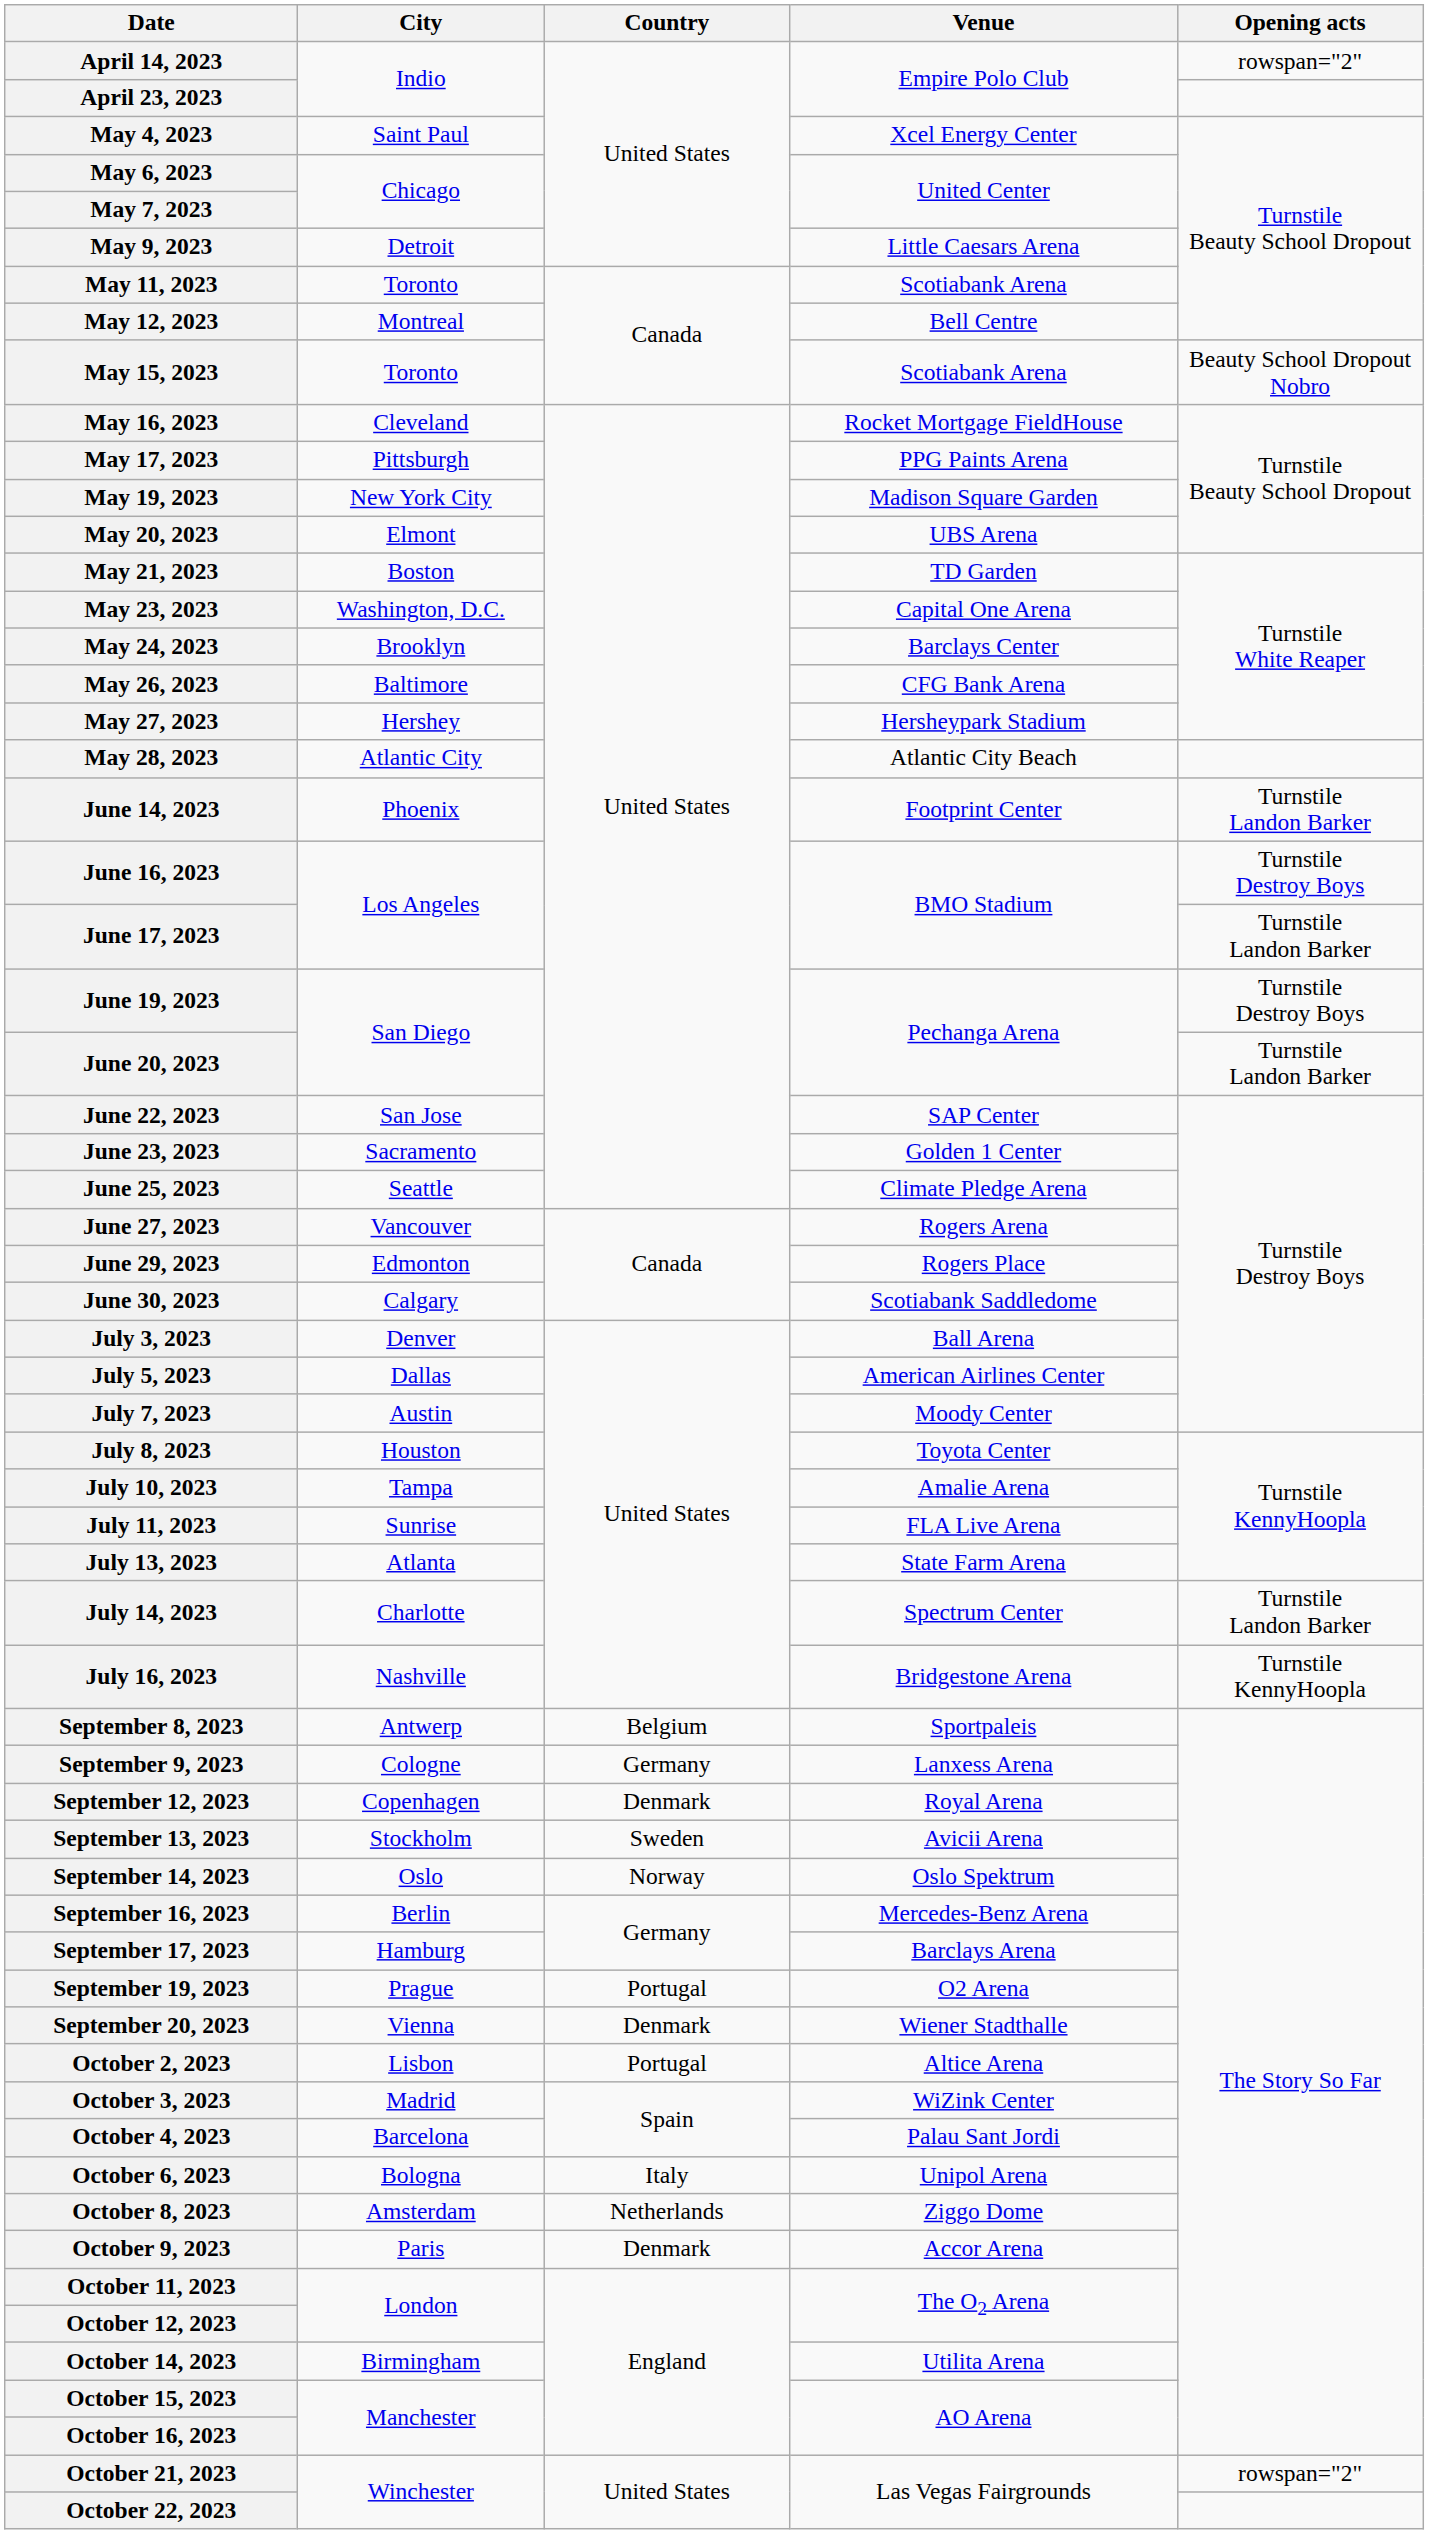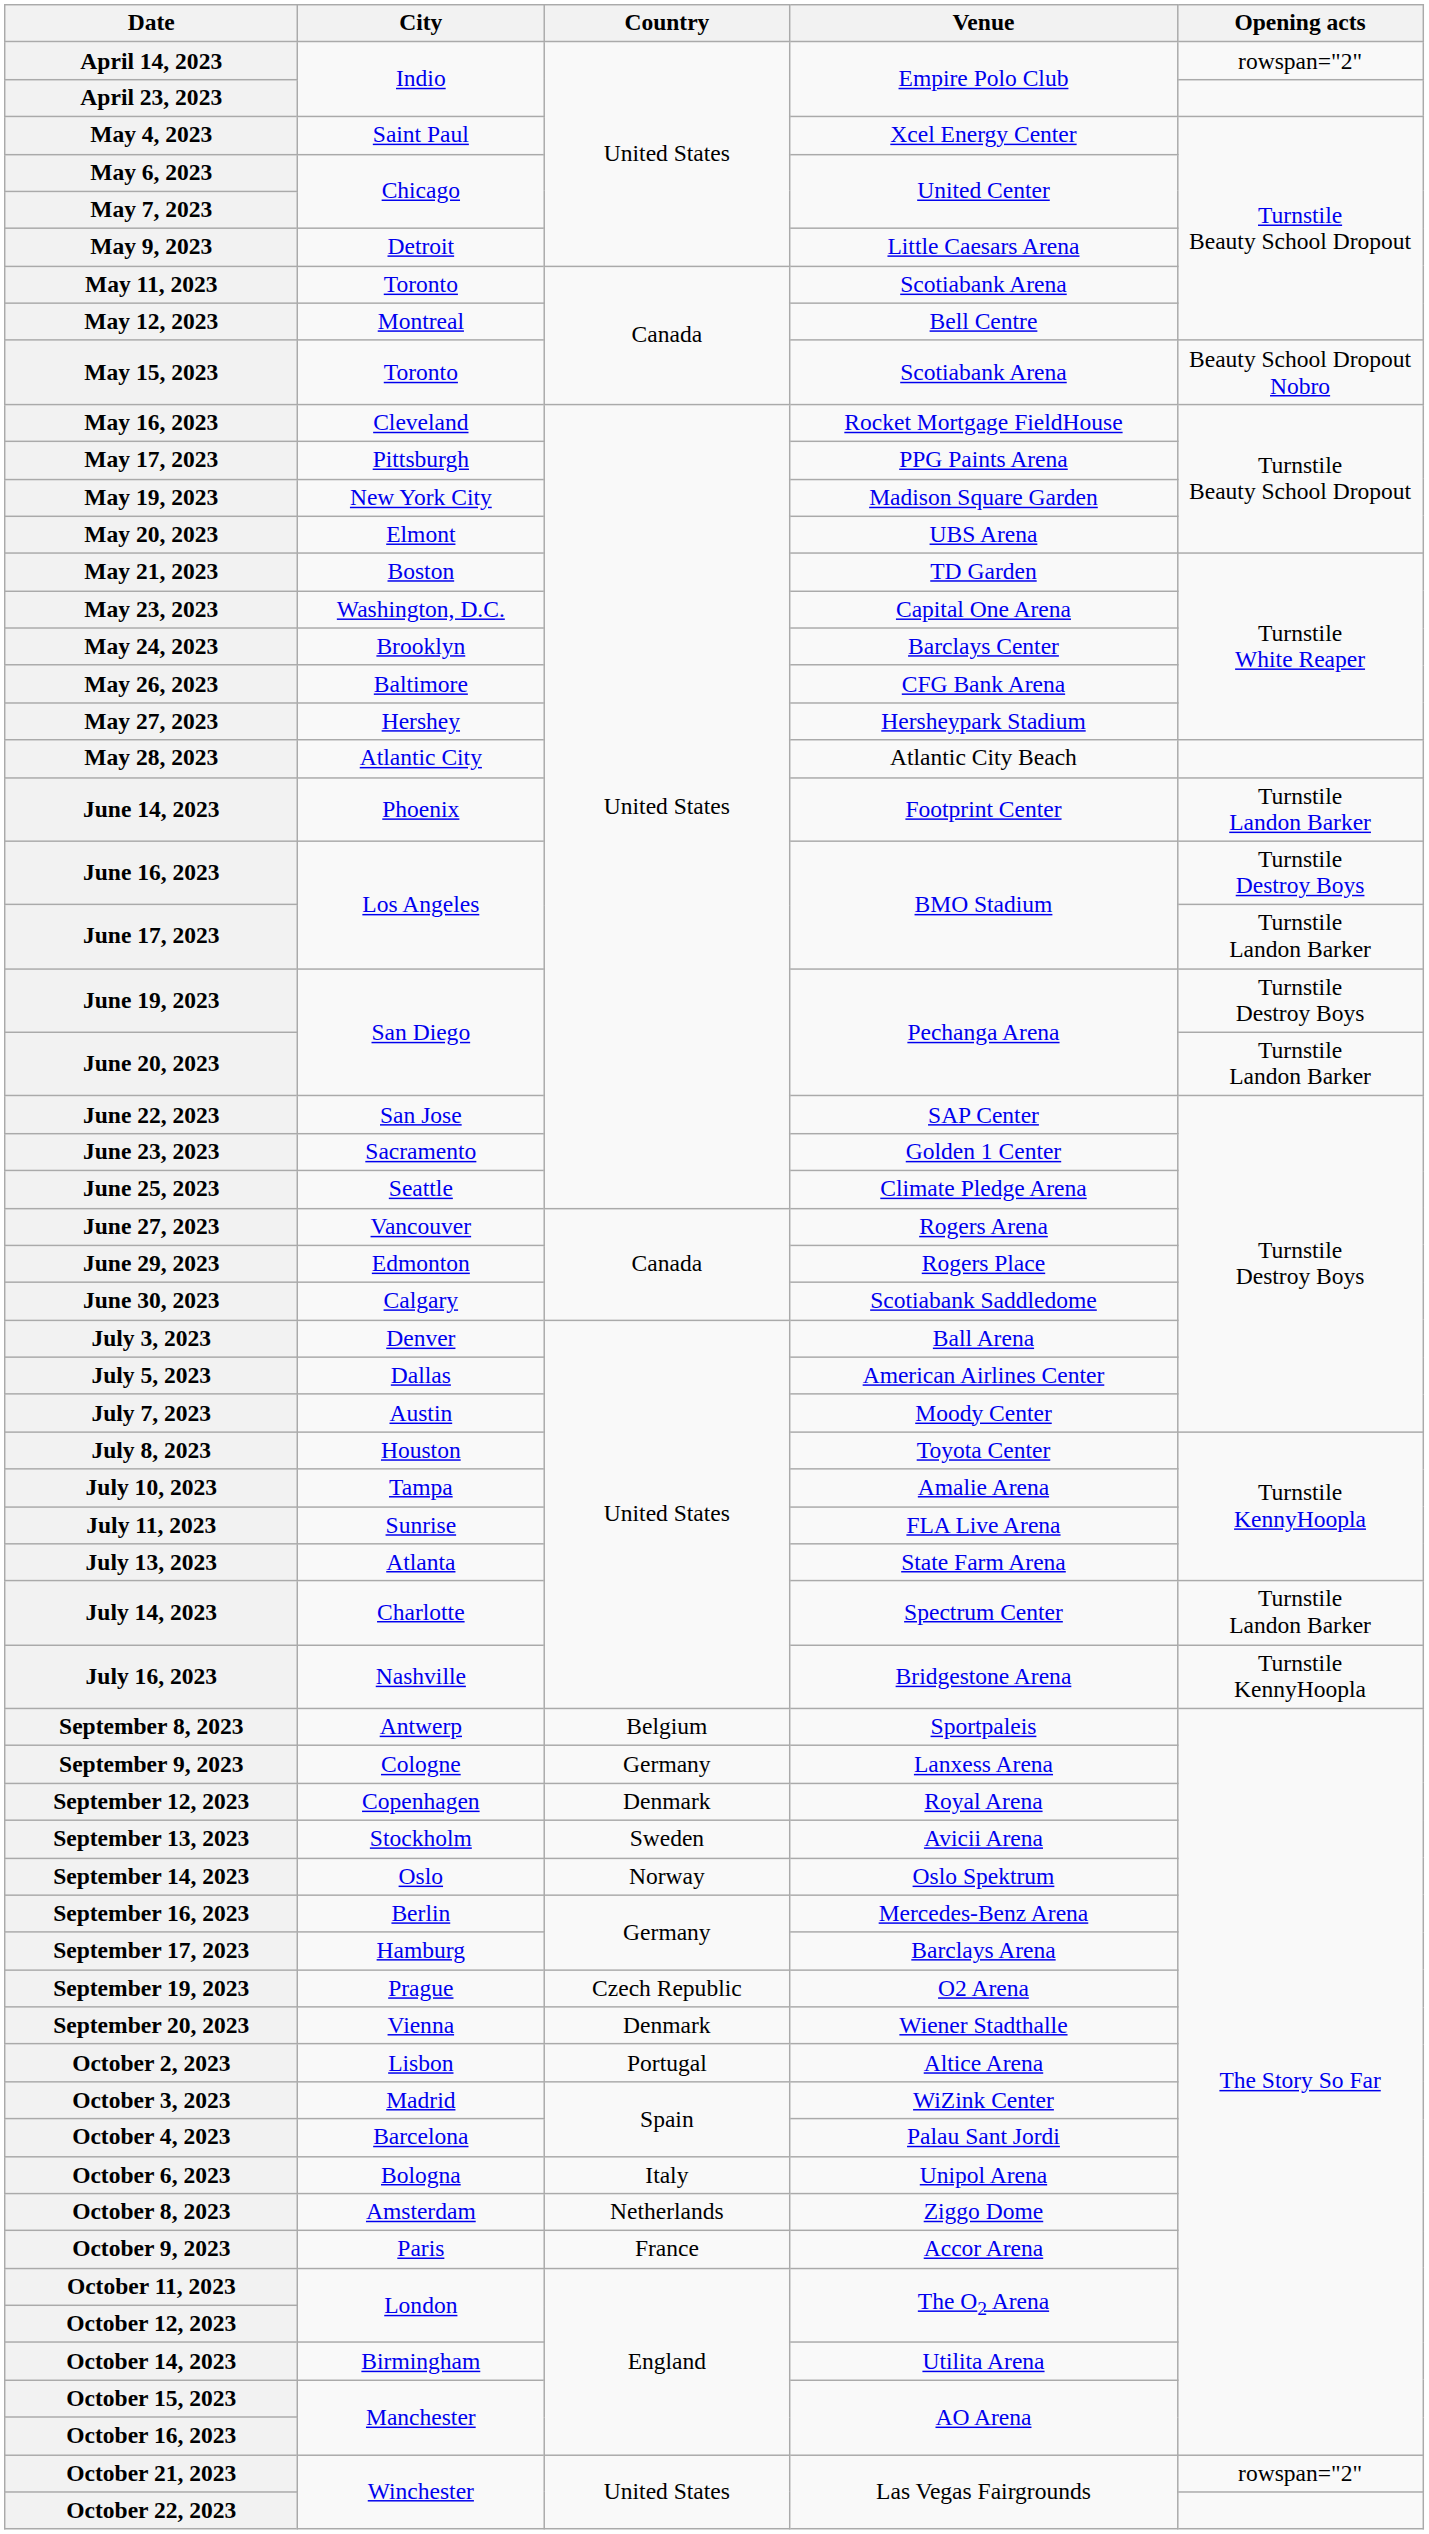(667, 1987) Portugal -> (667, 1987) Czech Republic
(667, 2249) Denmark -> (667, 2249) France
